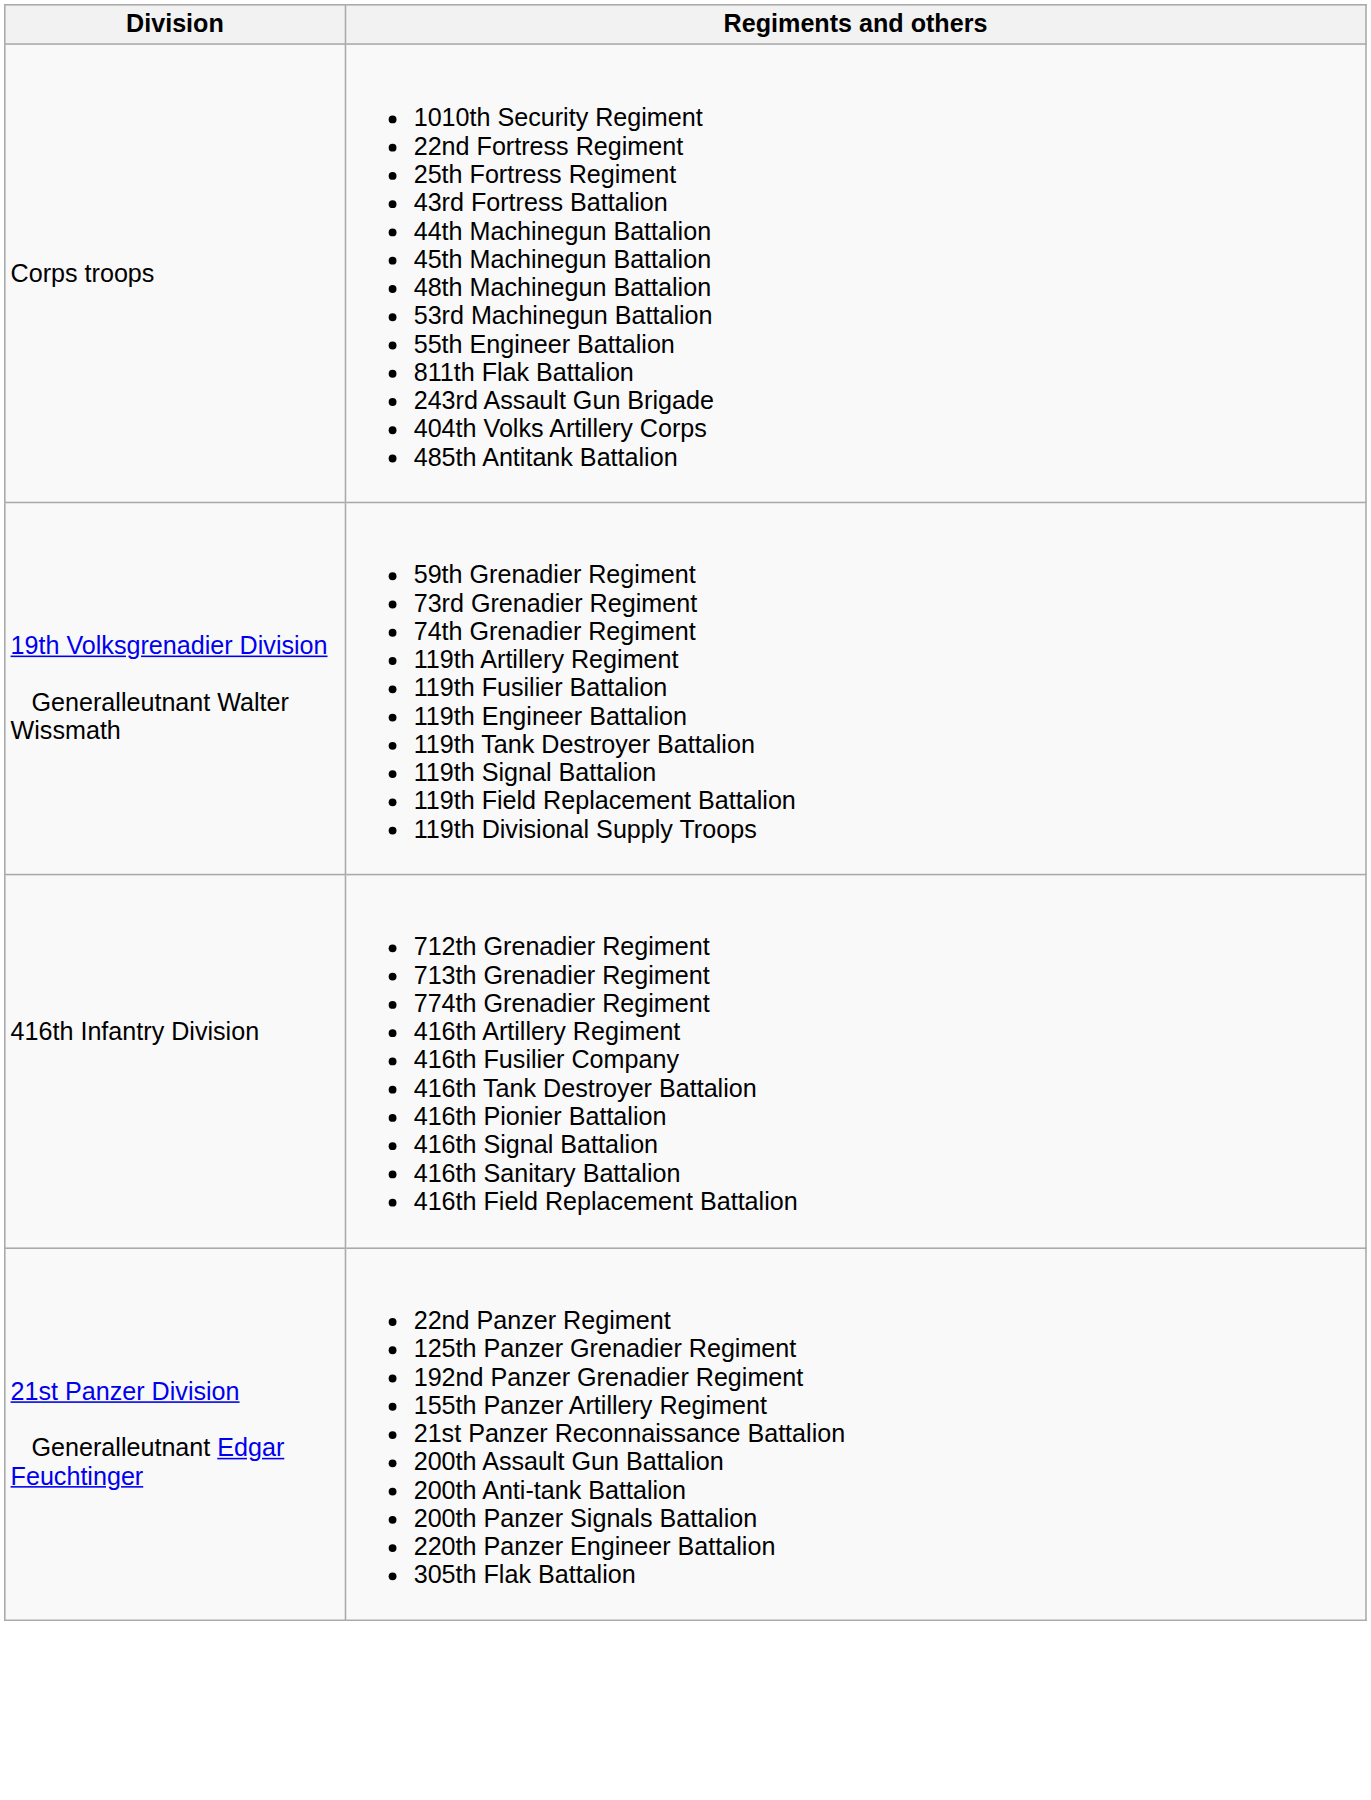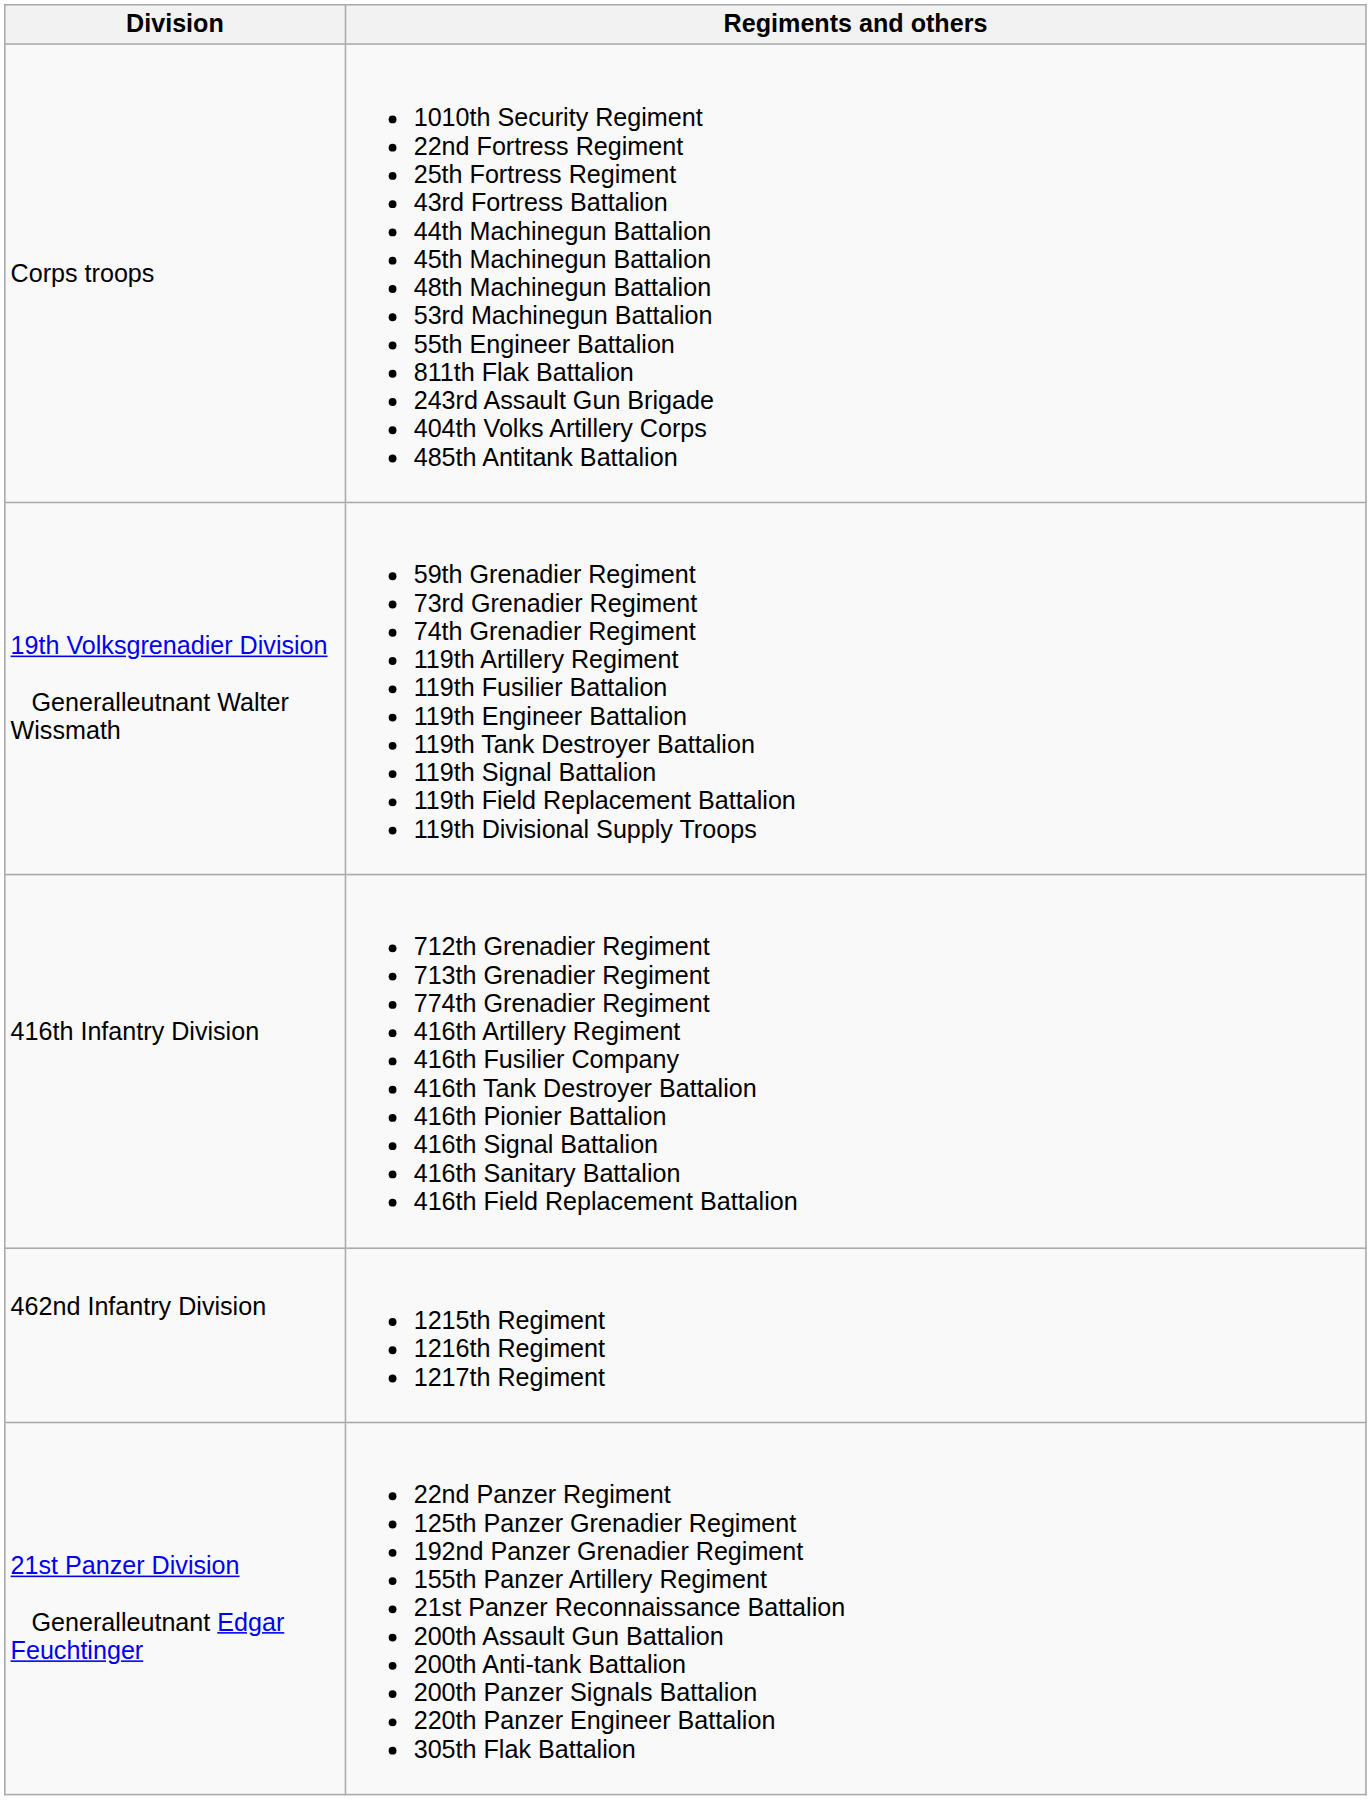+ row: (138, 1334)
